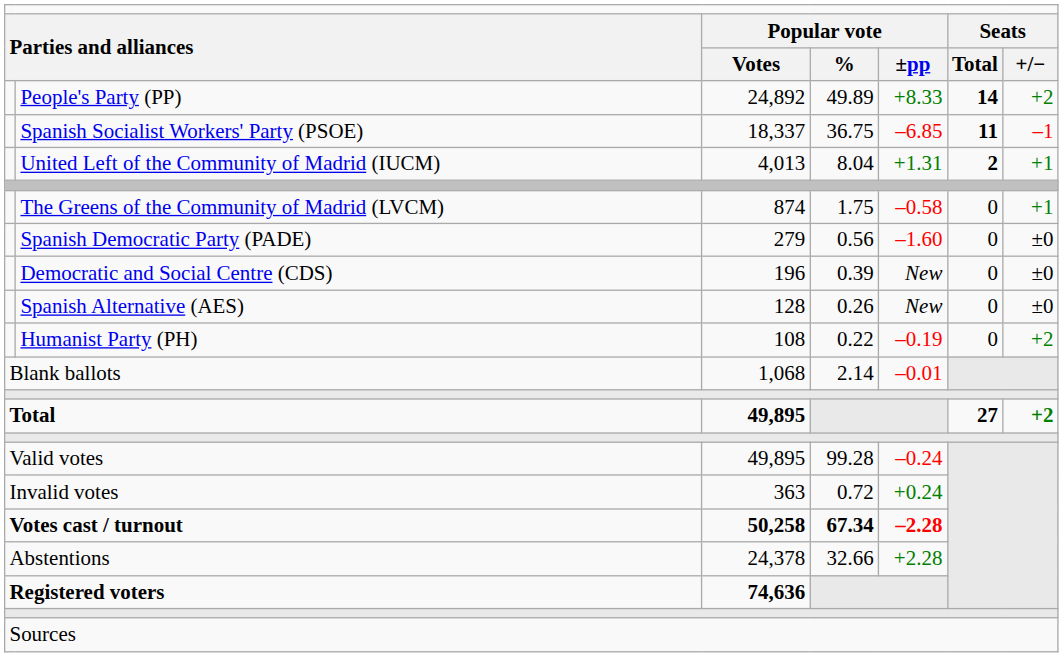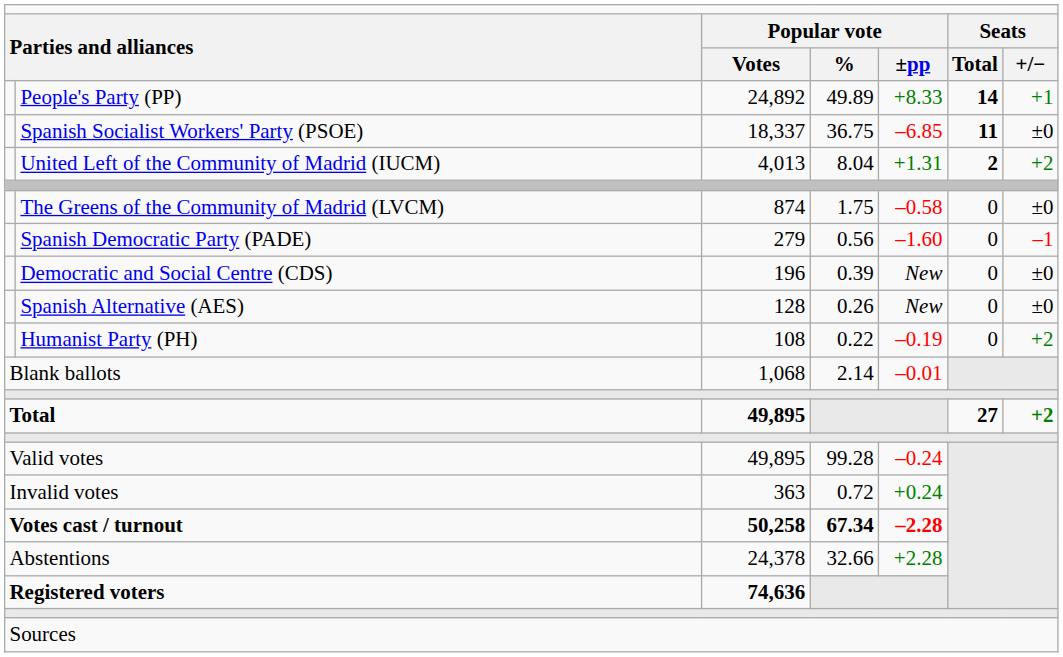(1042, 97) +2 -> (1042, 97) +1
(1043, 130) –1 -> (1042, 130) ±0
(1042, 163) +1 -> (1042, 163) +2
(1042, 206) +1 -> (1042, 206) ±0
(1042, 239) ±0 -> (1043, 239) –1
